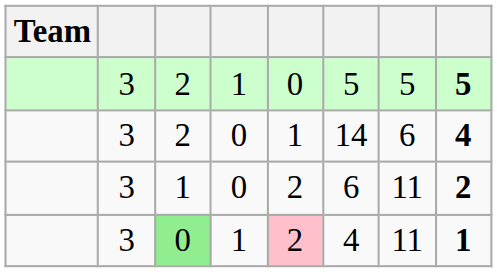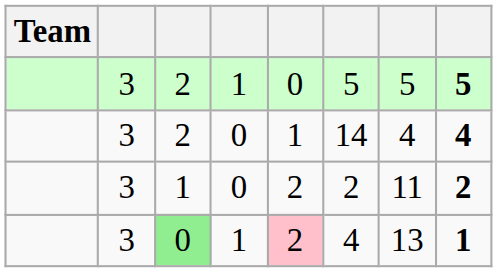(407, 135) 6 -> (407, 135) 4
(351, 187) 6 -> (351, 187) 2
(407, 239) 11 -> (407, 239) 13
